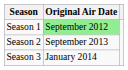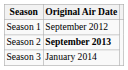(77, 27) lightgreen background -> (77, 27) no background
(77, 42) normal -> (78, 42) bold
